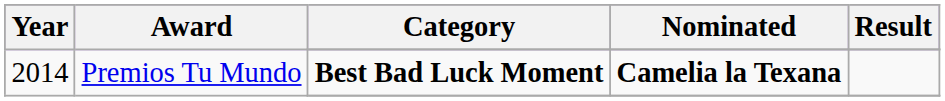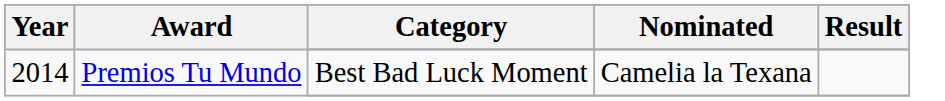(459, 72) bold -> (451, 72) normal
(729, 72) bold -> (706, 72) normal
